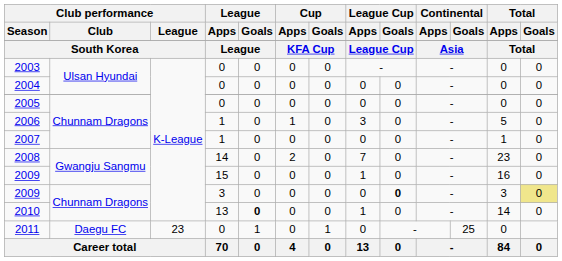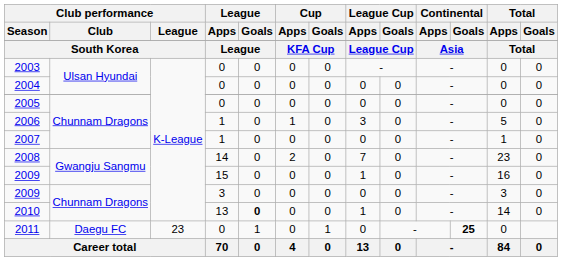(398, 193) bold -> (398, 193) normal
(539, 193) khaki background -> (539, 193) no background
(468, 229) normal -> (468, 229) bold
